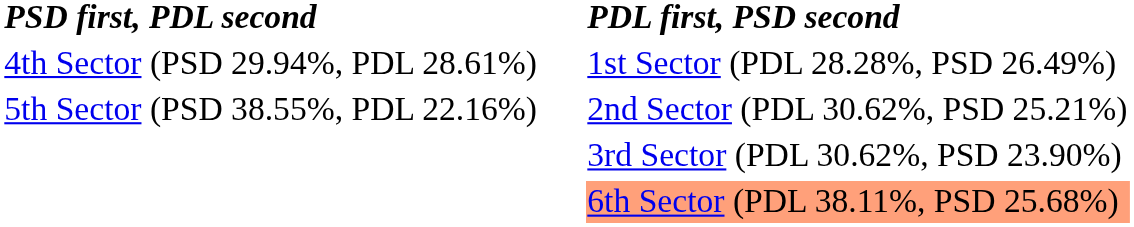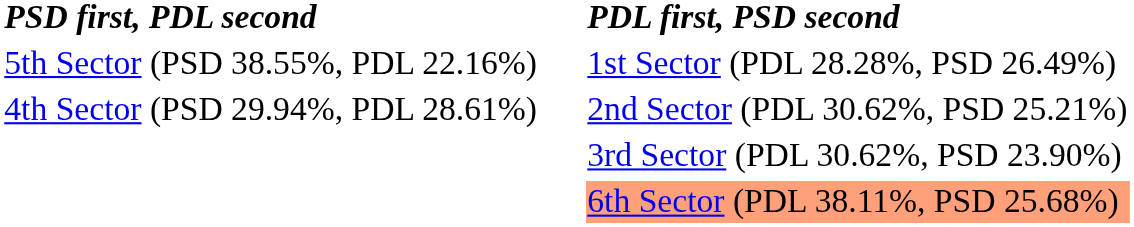(271, 62) 4th Sector (PSD 29.94%, PDL 28.61%) -> (271, 62) 5th Sector (PSD 38.55%, PDL 22.16%)
(271, 109) 5th Sector (PSD 38.55%, PDL 22.16%) -> (271, 109) 4th Sector (PSD 29.94%, PDL 28.61%)
